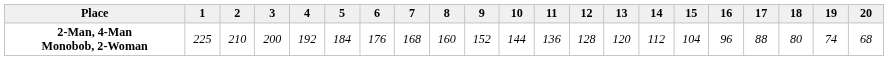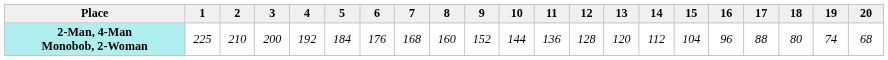(95, 39) no background -> (95, 39) paleturquoise background
